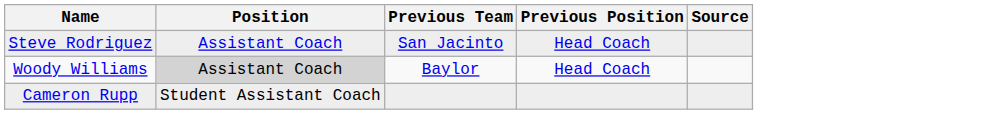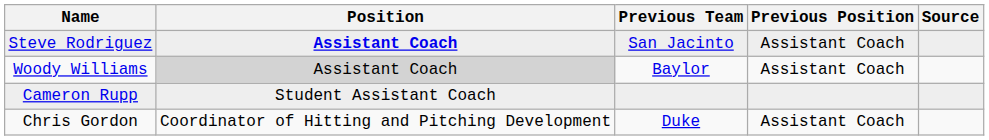(270, 44) normal -> (385, 44) bold
(602, 44) Head Coach -> (833, 44) Assistant Coach
(602, 70) Head Coach -> (833, 70) Assistant Coach
+ row: (80, 122)
